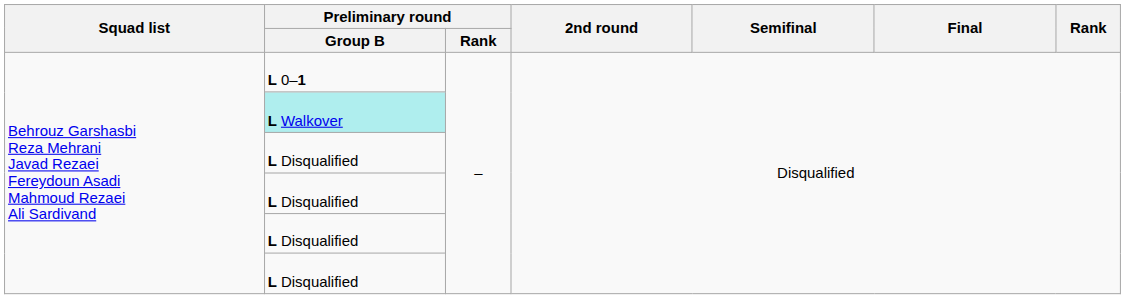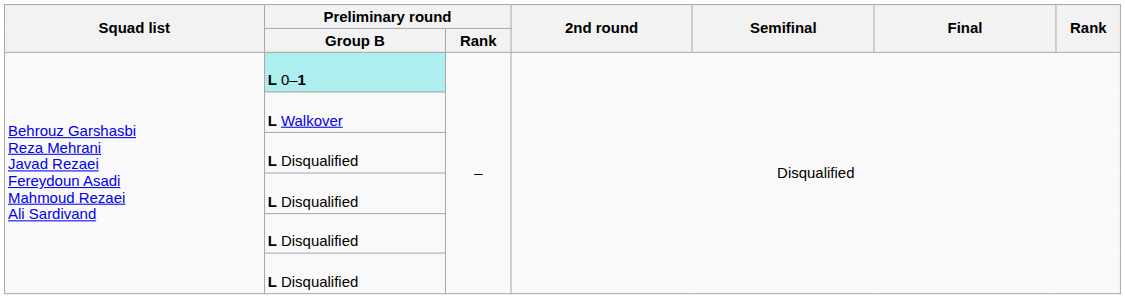(287, 81) no background -> (287, 81) paleturquoise background
(305, 121) paleturquoise background -> (305, 121) no background
